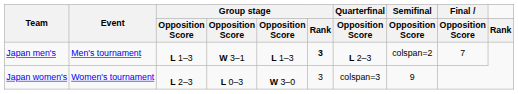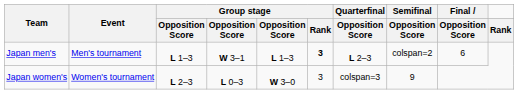(463, 54) 7 -> (463, 54) 6
